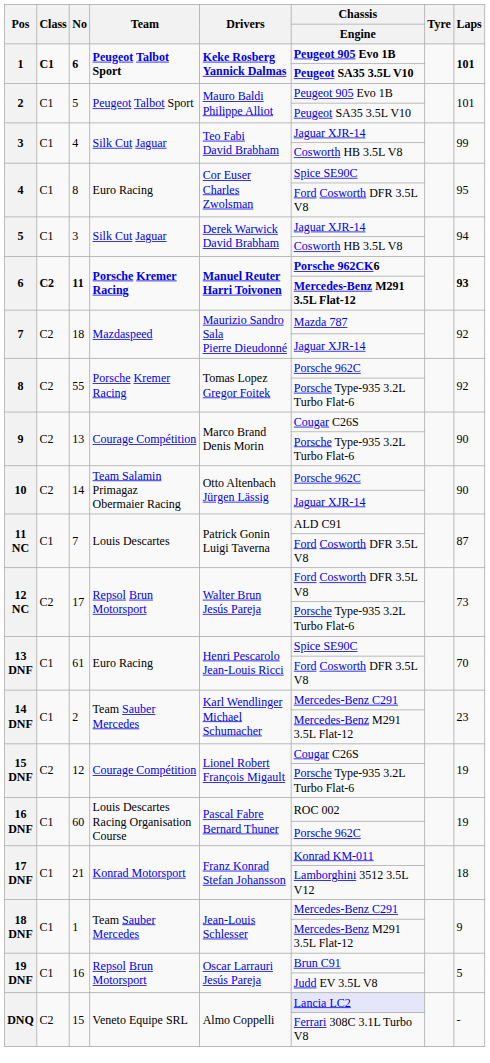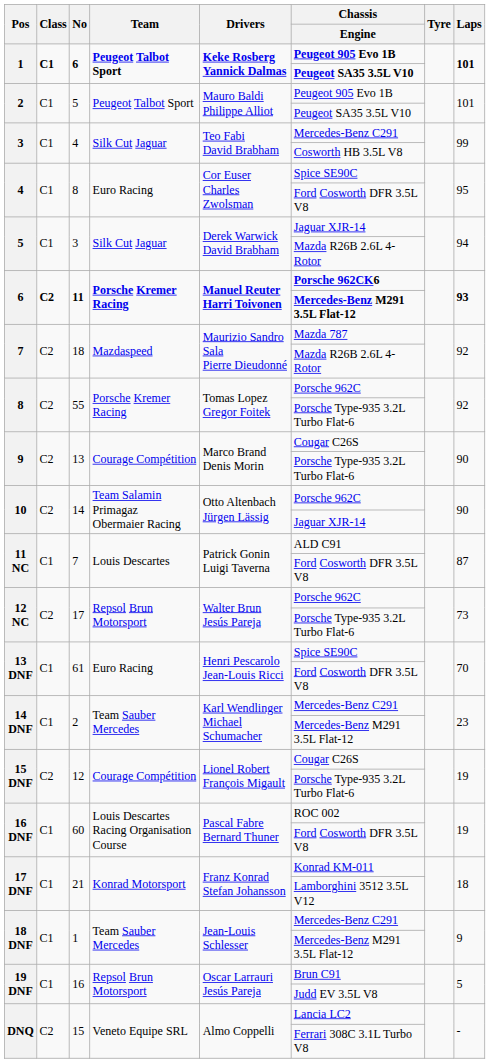(330, 133) Jaguar XJR-14 -> (346, 133) Mercedes-Benz C291
(348, 246) Cosworth HB 3.5L V8 -> (345, 253) Mazda R26B 2.6L 4-Rotor
(330, 346) Jaguar XJR-14 -> (345, 361) Mazda R26B 2.6L 4-Rotor
(356, 585) Ford Cosworth DFR 3.5L V8 -> (327, 597) Porsche 962C
(327, 833) Porsche 962C -> (356, 840) Ford Cosworth DFR 3.5L V8
(322, 1003) lavender background -> (322, 1014) no background
